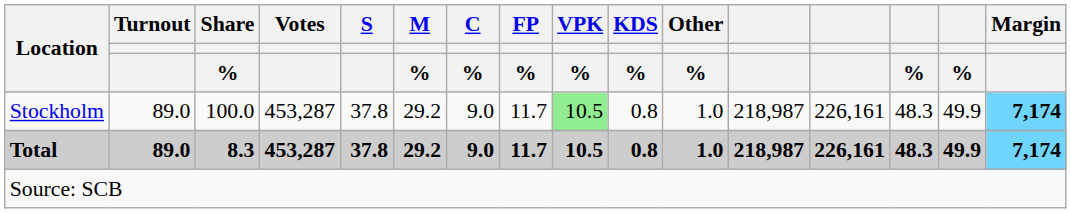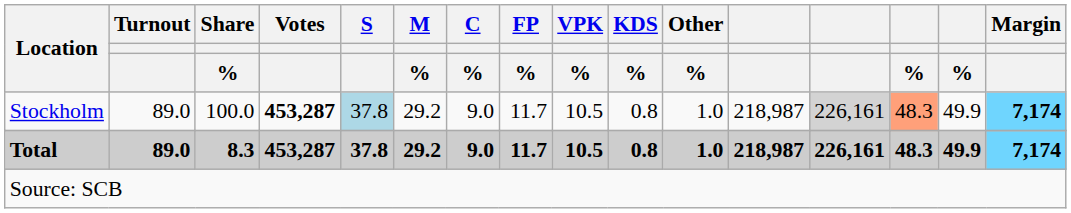(300, 111) normal -> (300, 111) bold
(369, 111) no background -> (369, 111) lightblue background
(584, 111) lightgreen background -> (584, 111) no background
(850, 111) no background -> (850, 111) lightgrey background
(914, 111) no background -> (914, 111) lightsalmon background
